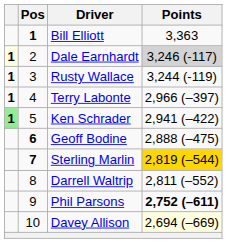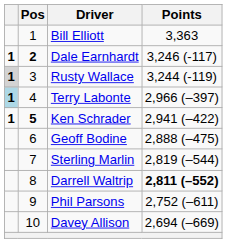(33, 36) bold -> (33, 36) normal
(11, 56) lightyellow background -> (11, 56) no background
(33, 56) normal -> (33, 56) bold
(182, 56) lightgrey background -> (182, 56) no background
(11, 77) no background -> (11, 77) lightgrey background
(11, 98) no background -> (11, 98) lightblue background
(11, 118) lightgreen background -> (11, 118) no background
(33, 118) normal -> (33, 118) bold
(33, 139) bold -> (33, 139) normal
(33, 160) bold -> (33, 160) normal
(182, 160) gold background -> (182, 160) no background
(182, 181) normal -> (182, 181) bold
(182, 201) bold -> (182, 201) normal
(182, 222) lightyellow background -> (182, 222) no background
